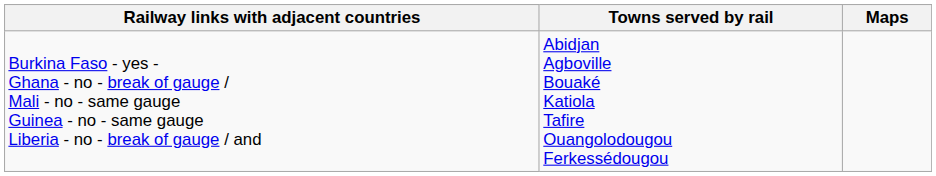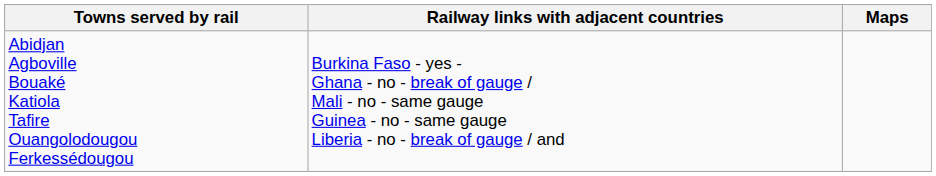columns swapped: (272, 17) <-> (691, 17)
